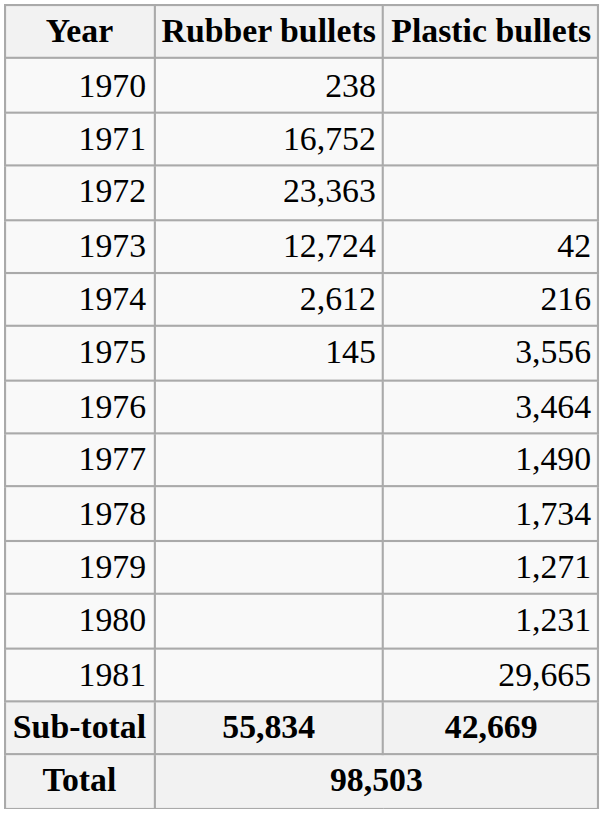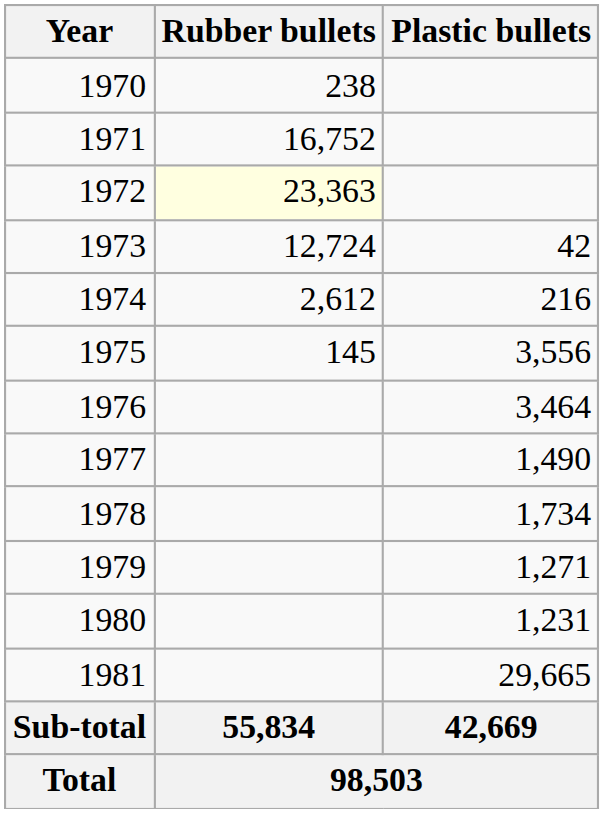(329, 191) no background -> (329, 191) lightyellow background
